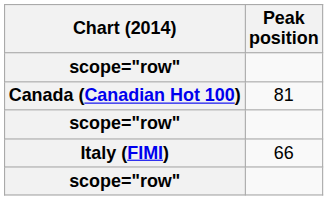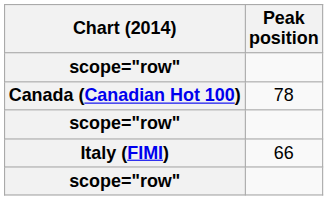(284, 95) 81 -> (284, 95) 78
